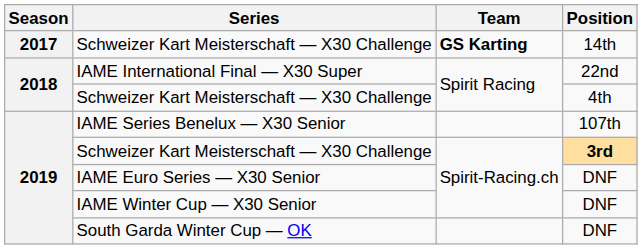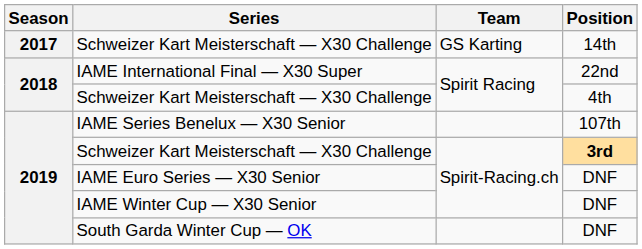(484, 44) bold -> (481, 44) normal
